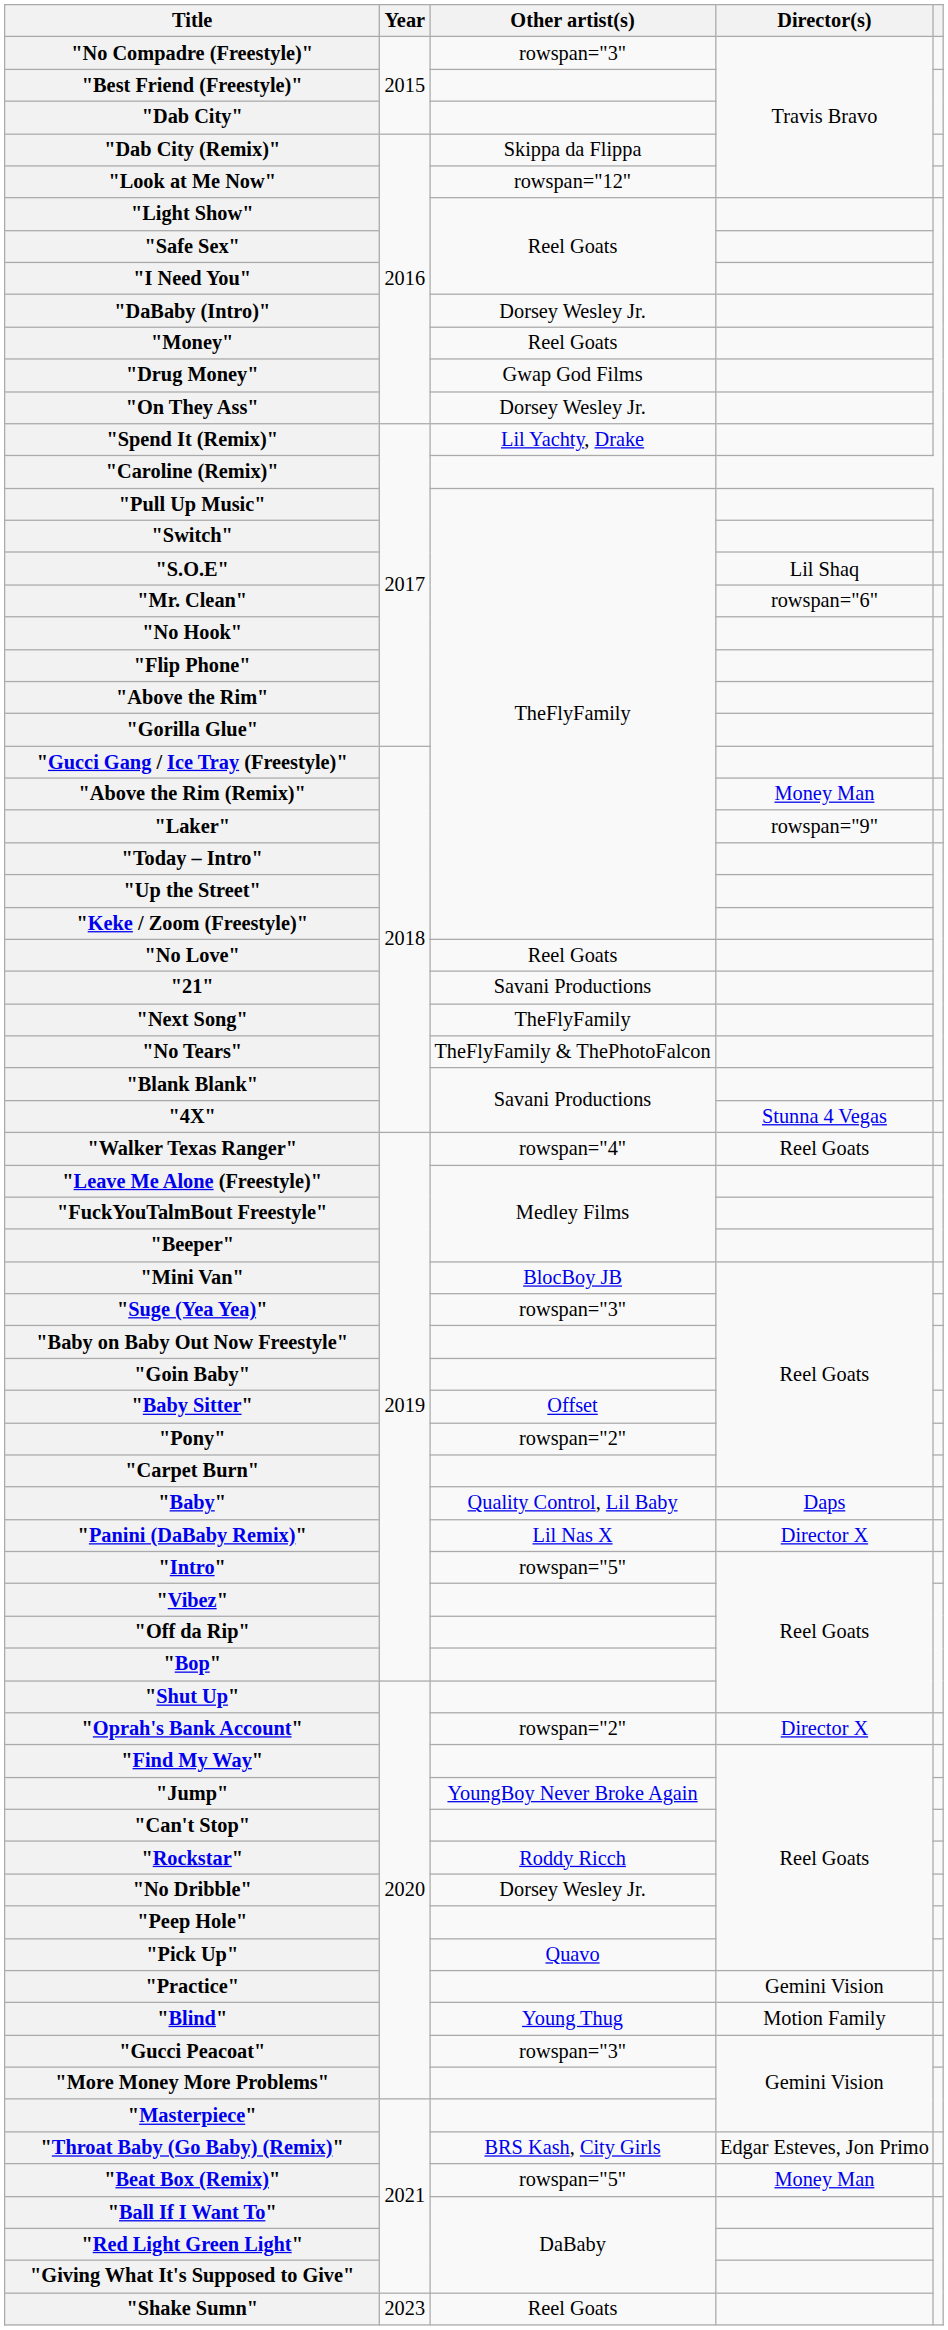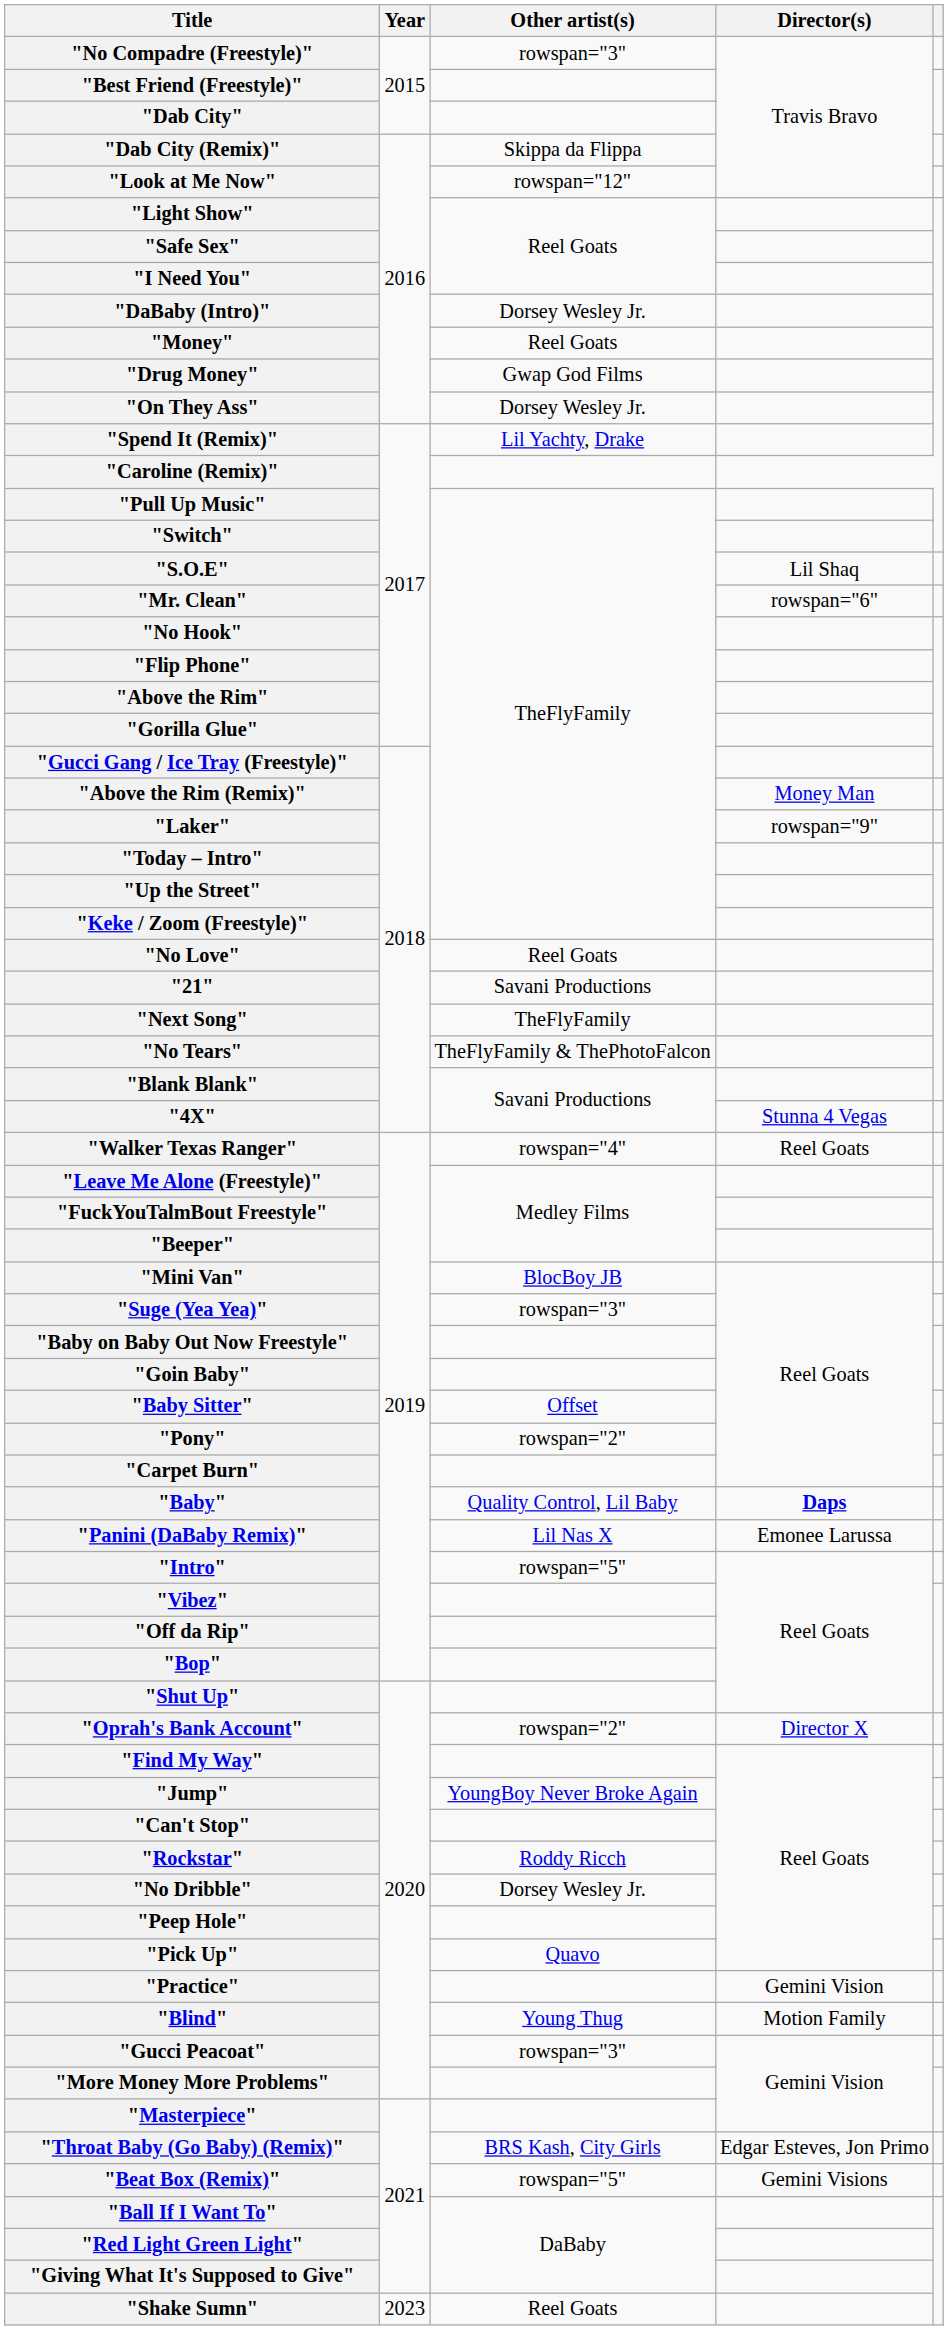(824, 1503) normal -> (824, 1503) bold
(824, 1535) Director X -> (824, 1535) Emonee Larussa
(824, 2179) Money Man -> (824, 2179) Gemini Visions
